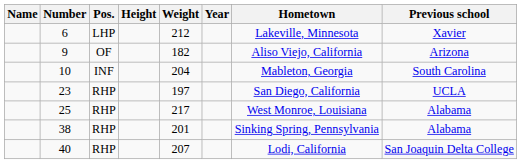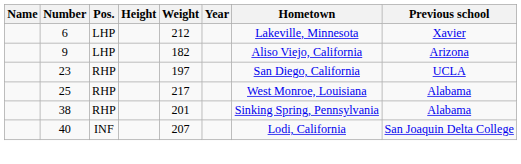(104, 52) OF -> (104, 52) LHP
- row: (65, 71)
(104, 149) RHP -> (104, 129) INF
